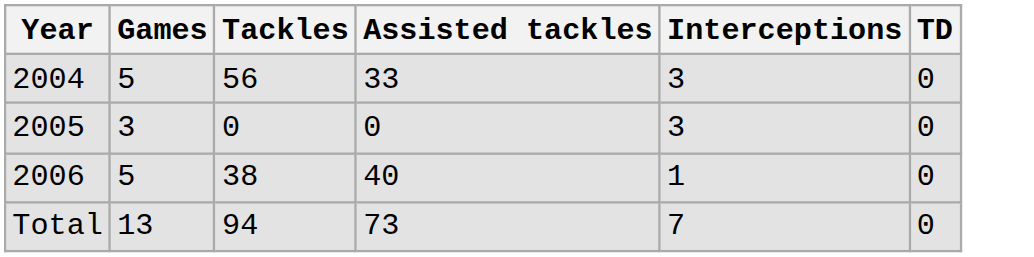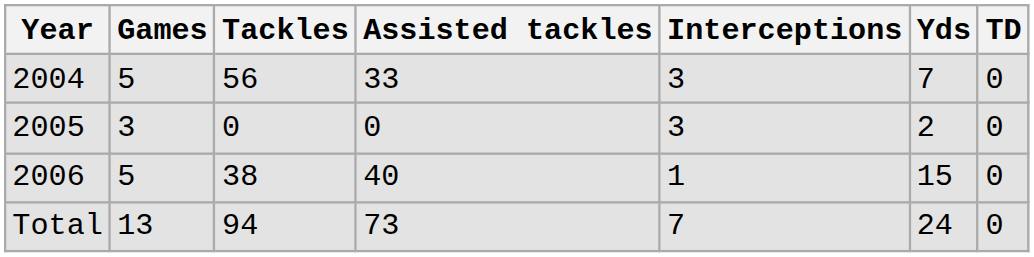+ column: (944, 30)
